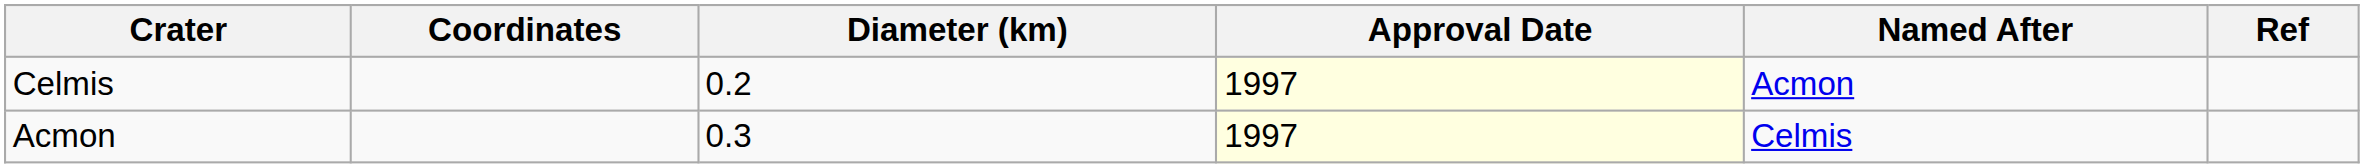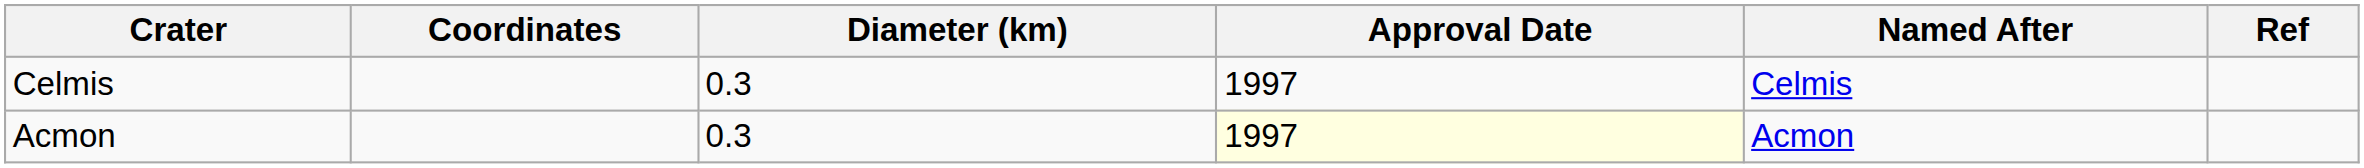(729, 83) 0.2 -> (729, 83) 0.3
(1261, 83) lightyellow background -> (1261, 83) no background
(1803, 83) Acmon -> (1802, 83) Celmis
(1802, 135) Celmis -> (1803, 135) Acmon
